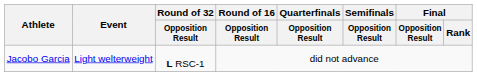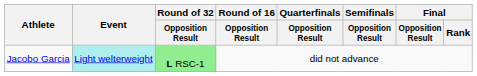(113, 59) no background -> (113, 59) paleturquoise background
(186, 64) no background -> (186, 64) lightgreen background
